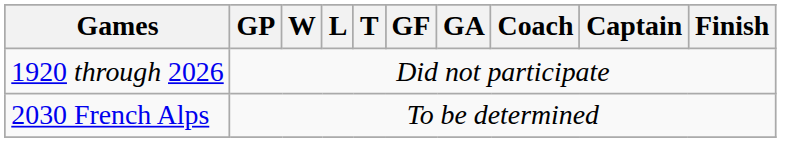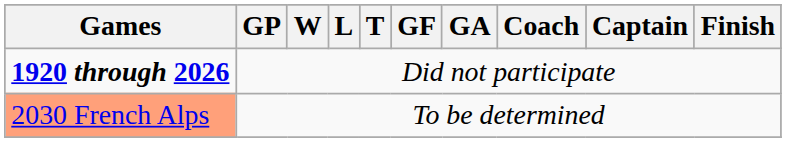(117, 70) normal -> (120, 70) bold
(110, 114) no background -> (110, 114) lightsalmon background
